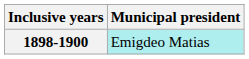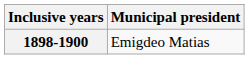(160, 41) paleturquoise background -> (160, 41) no background
